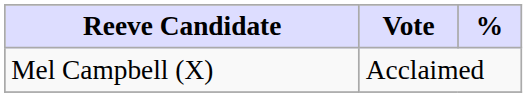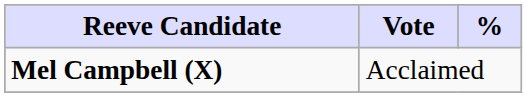(112, 69) normal -> (117, 69) bold
